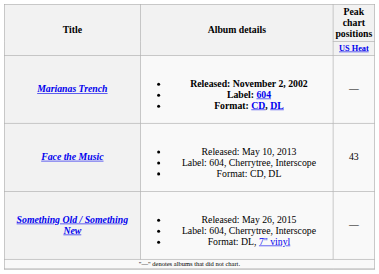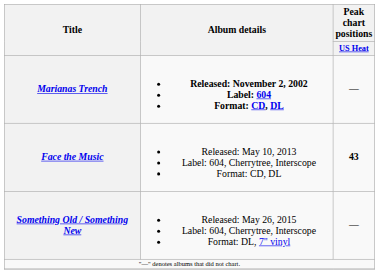(354, 157) normal -> (354, 157) bold
